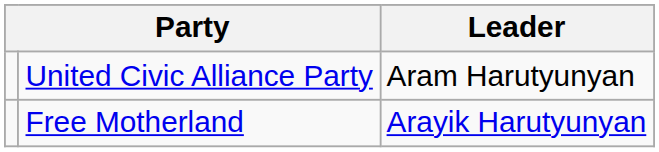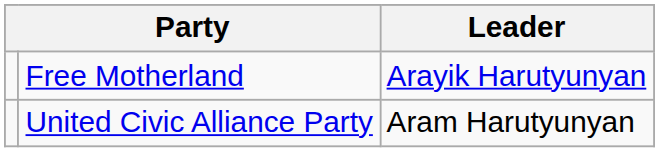rows swapped: (135, 122) <-> (199, 75)
